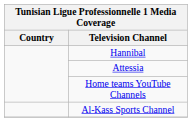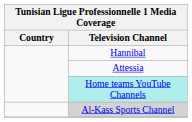(128, 89) no background -> (128, 89) paleturquoise background
(128, 109) no background -> (128, 109) lightgrey background
